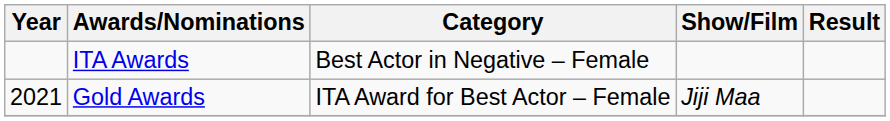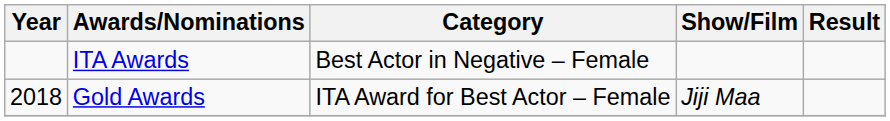(36, 97) 2021 -> (36, 97) 2018
